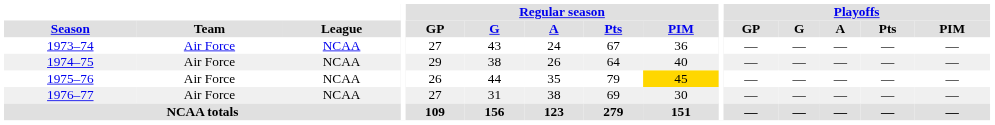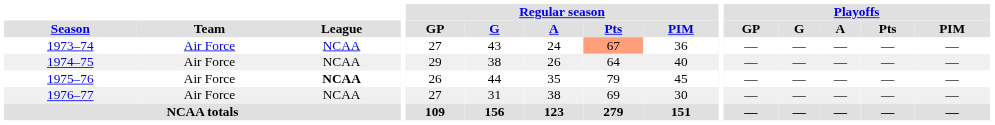(613, 45) no background -> (613, 45) lightsalmon background
(342, 78) normal -> (342, 78) bold
(681, 78) gold background -> (681, 78) no background
